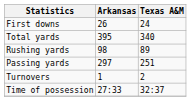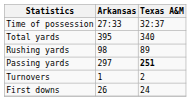rows swapped: (33, 24) <-> (50, 90)
(147, 63) normal -> (147, 63) bold
